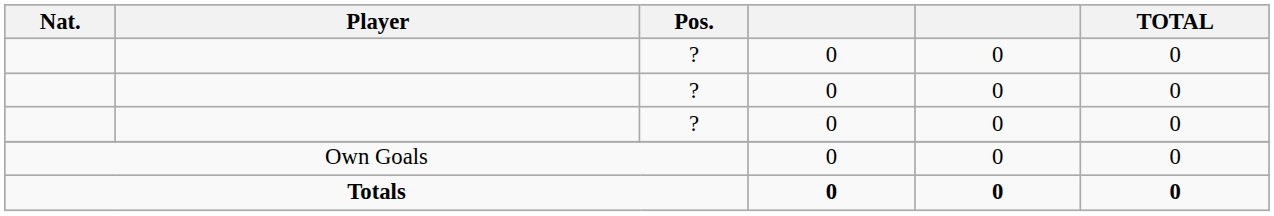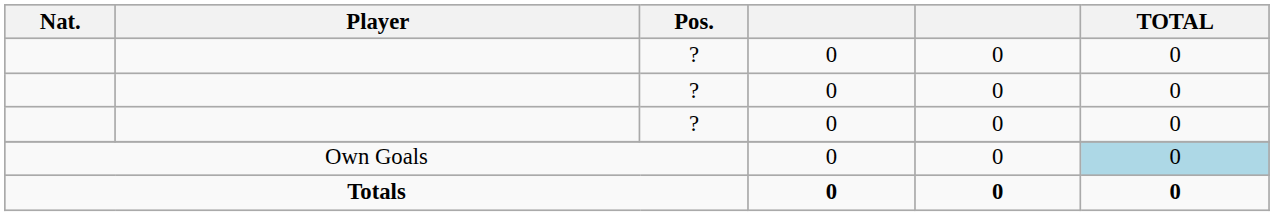(1175, 157) no background -> (1175, 157) lightblue background
